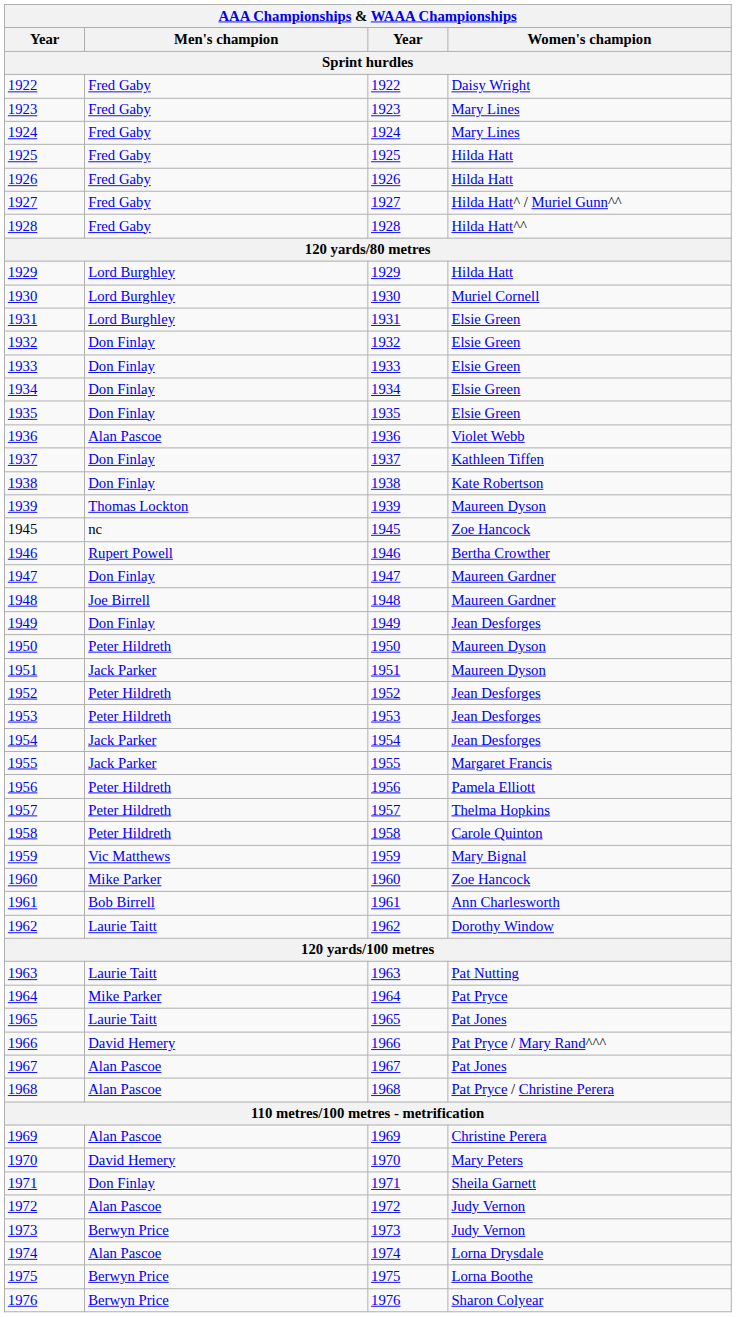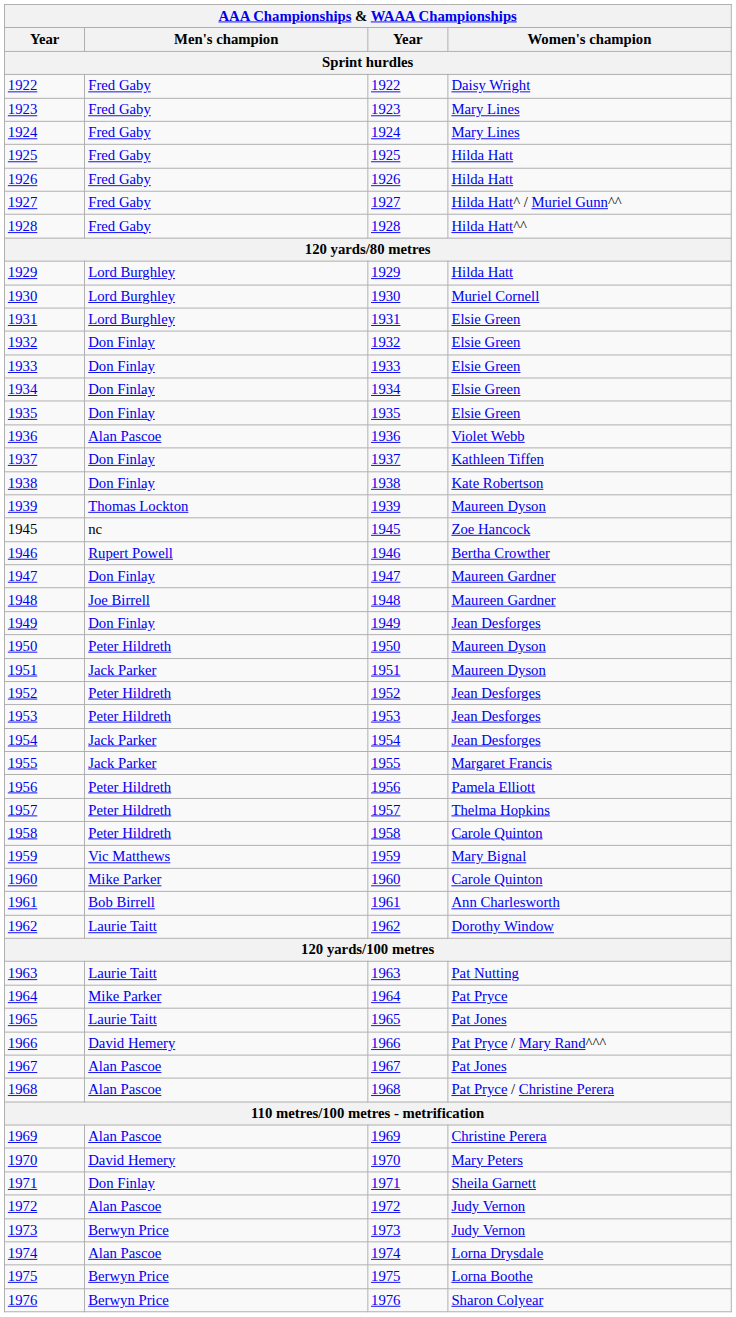(491, 879) Zoe Hancock -> (497, 879) Carole Quinton
